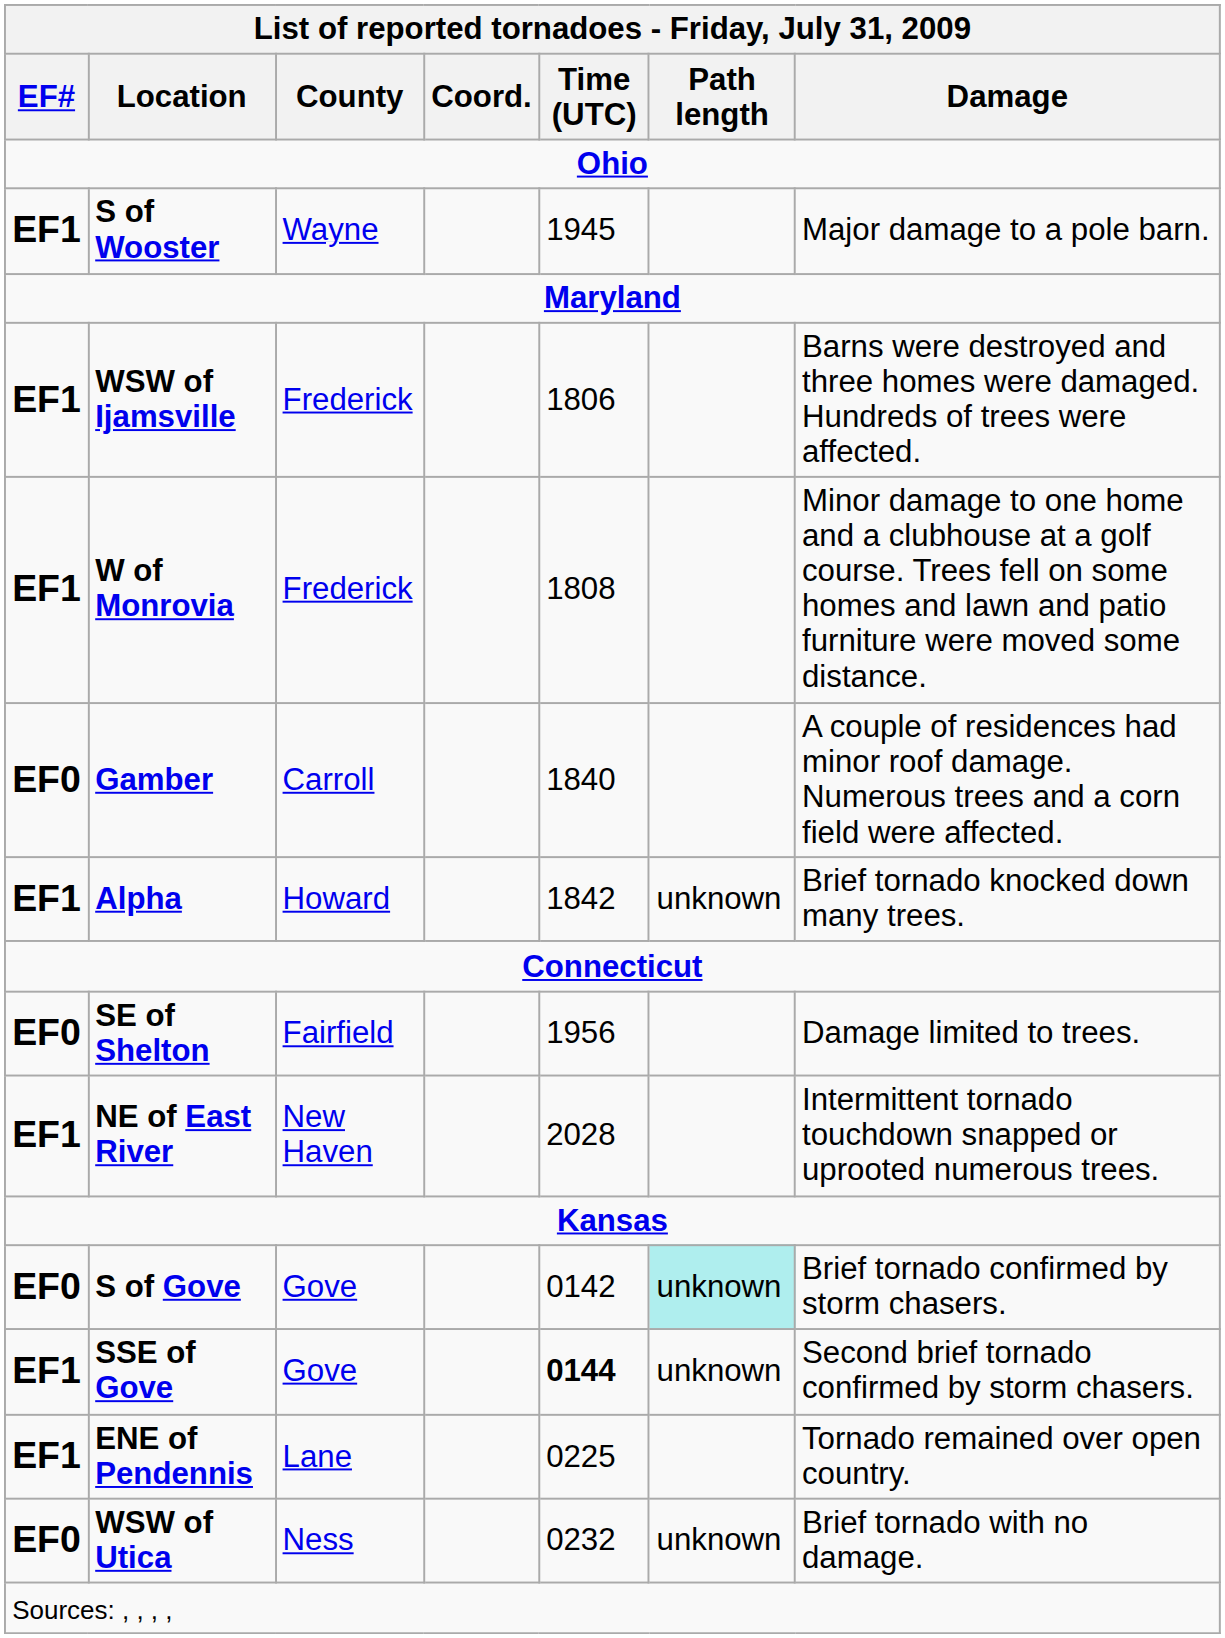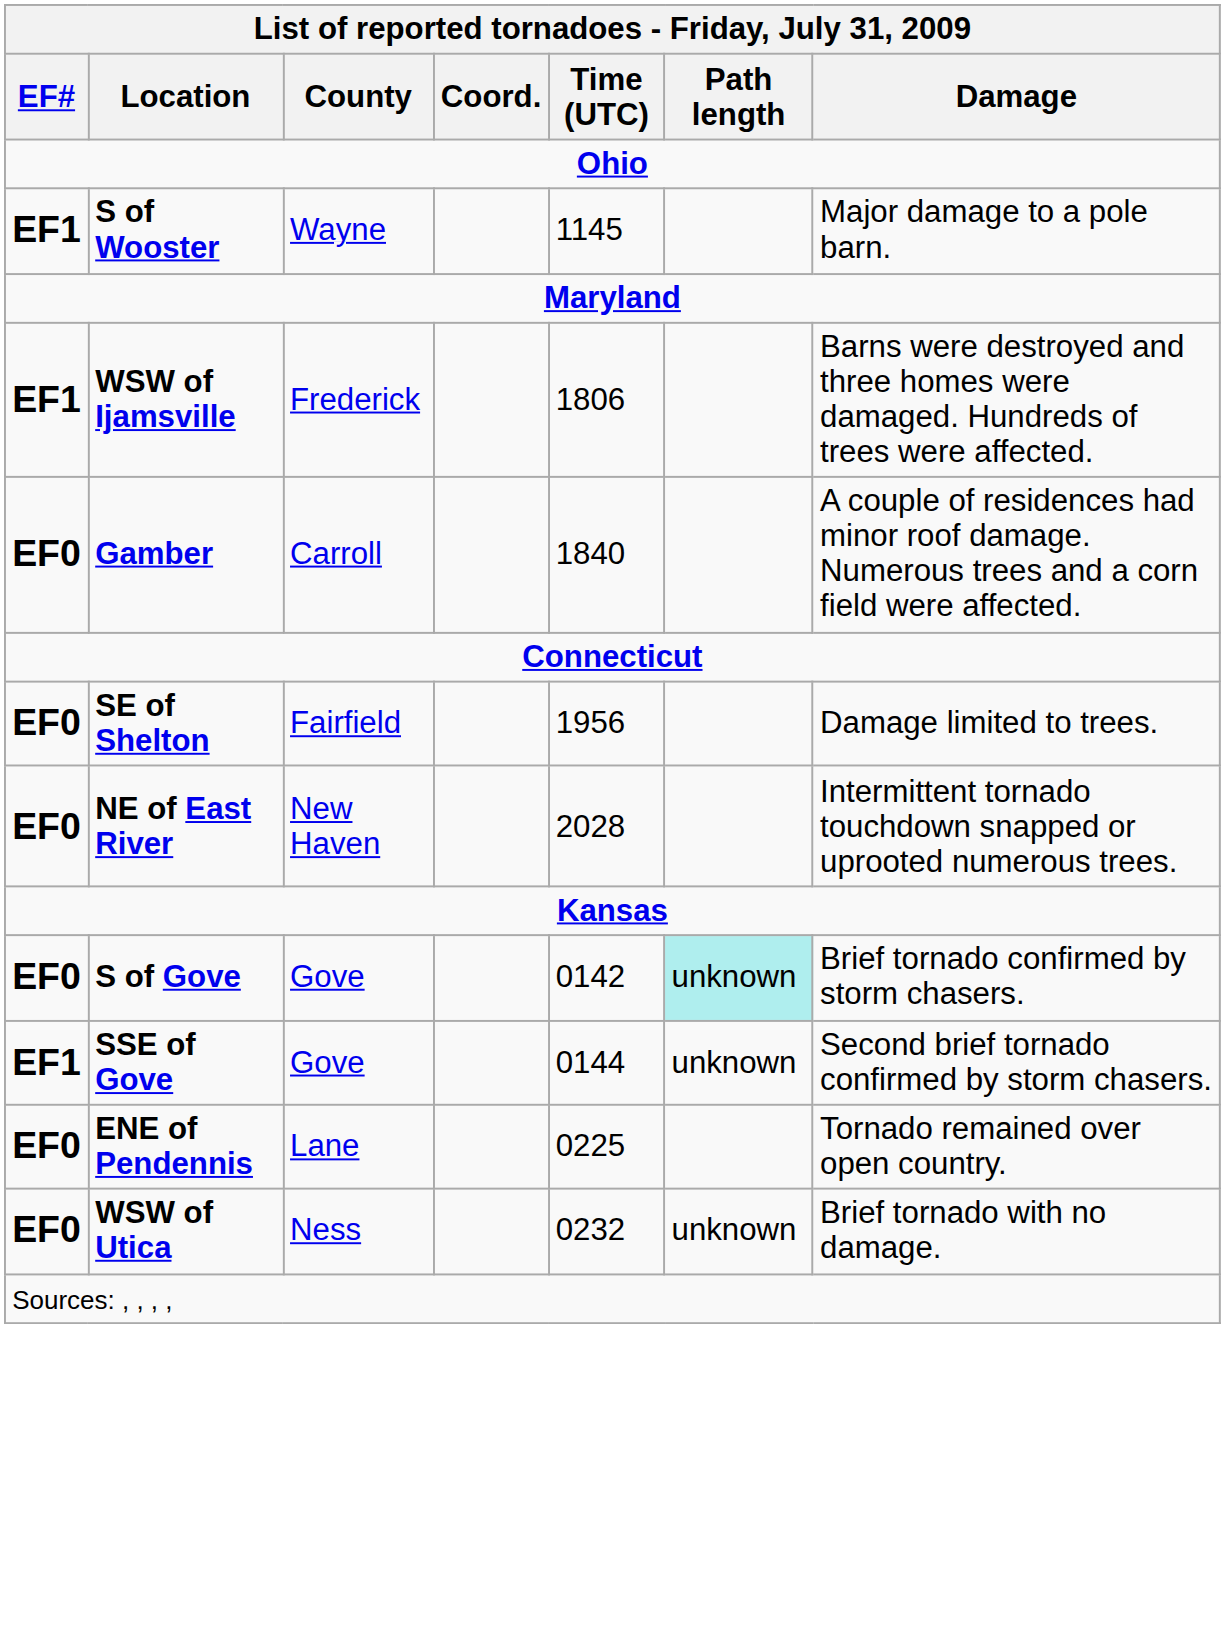(581, 230) 1945 -> (589, 230) 1145
- row: (165, 589)
- row: (139, 898)
(46, 1135) EF1 -> (46, 825) EF0
(581, 1371) bold -> (590, 1061) normal
(46, 1455) EF1 -> (46, 1146) EF0
